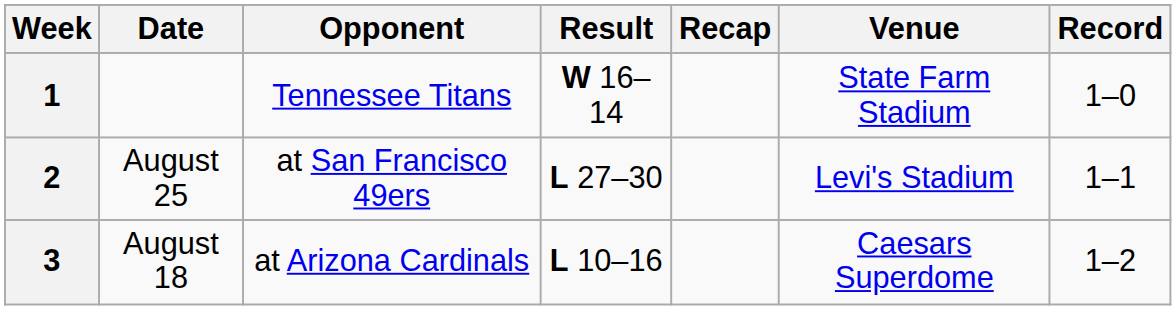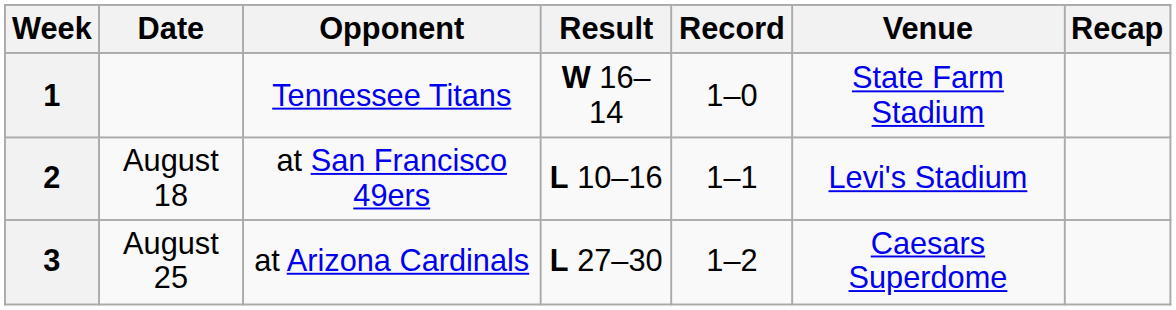columns swapped: (1110, 28) <-> (725, 28)
(171, 178) August 25 -> (171, 178) August 18
(606, 178) L 27–30 -> (606, 178) L 10–16
(171, 261) August 18 -> (171, 261) August 25
(606, 261) L 10–16 -> (606, 261) L 27–30
